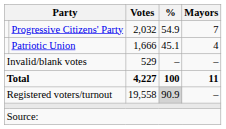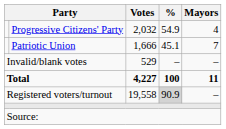(216, 29) 7 -> (216, 29) 4
(216, 45) 4 -> (216, 45) 7
